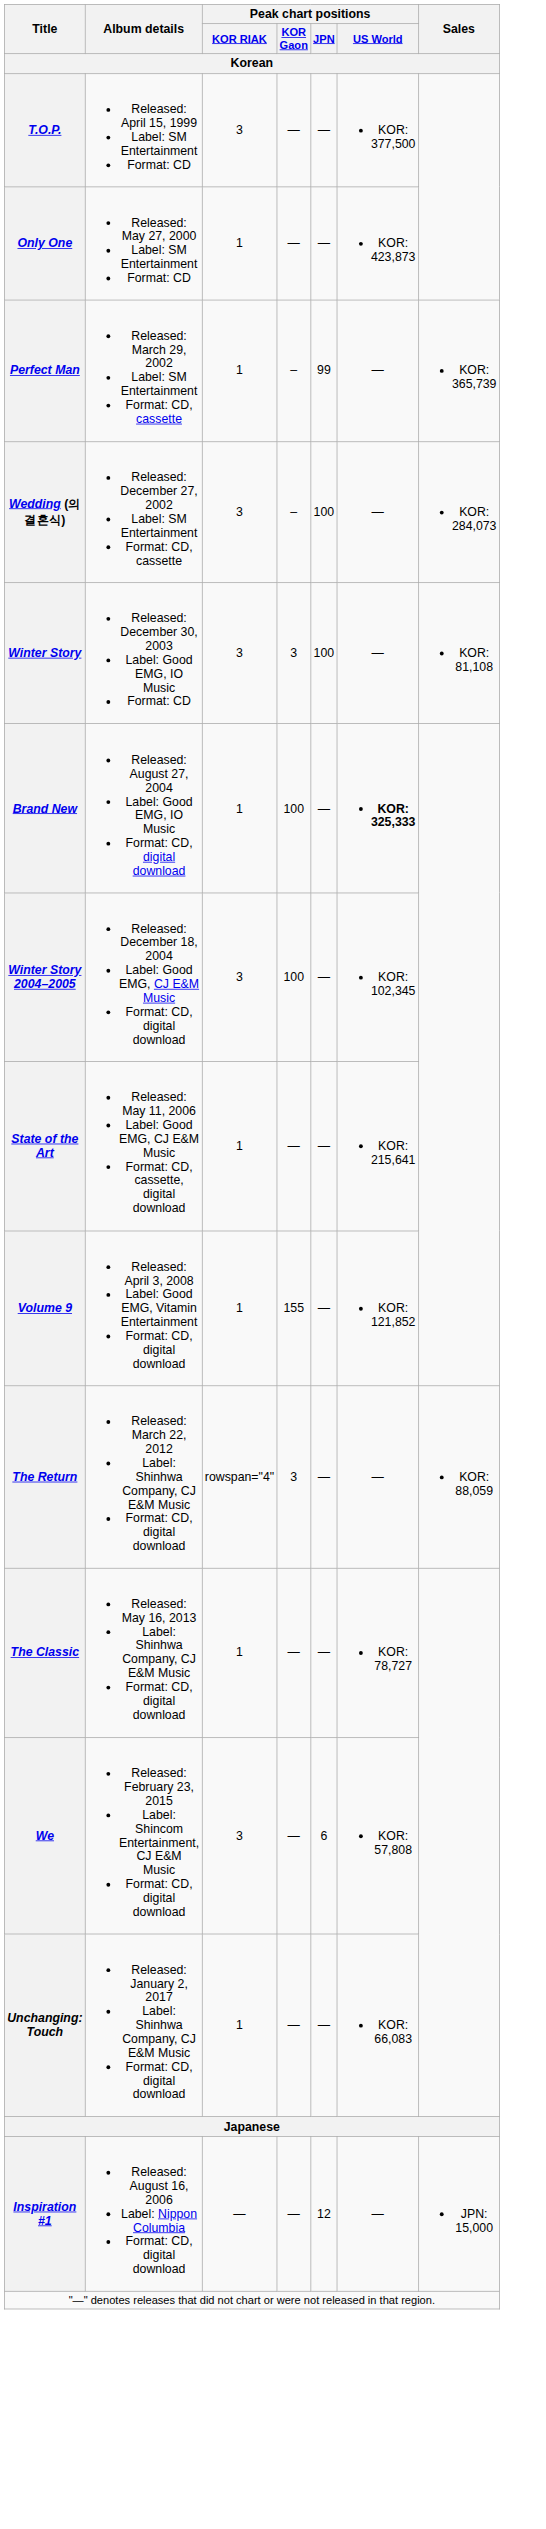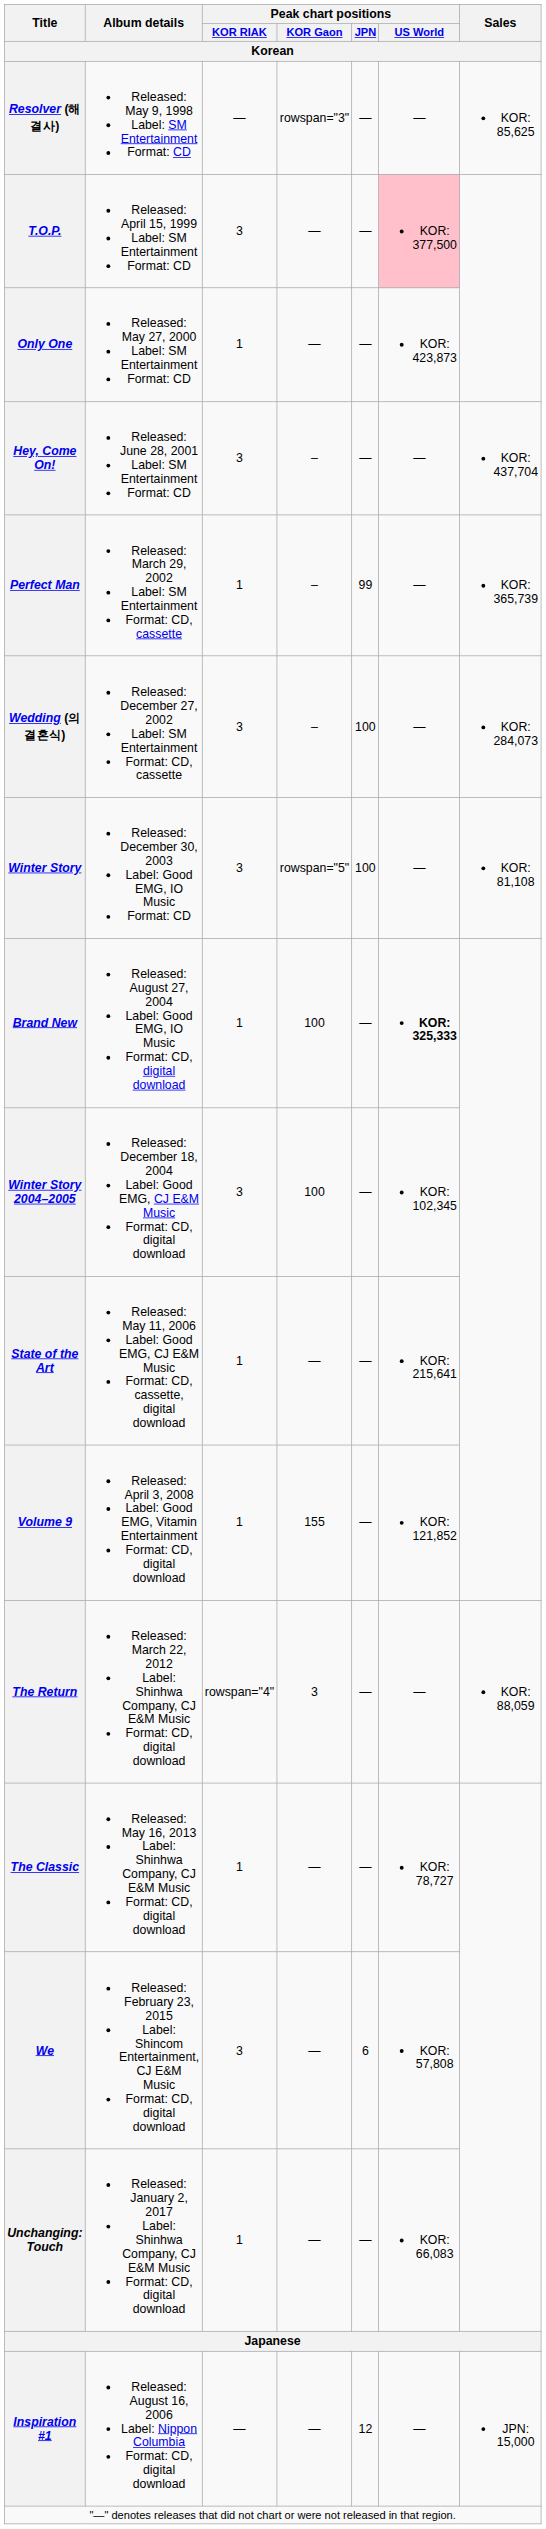+ row: (45, 117)
(378, 137) no background -> (419, 238) pink background
+ row: (45, 458)
(294, 653) 3 -> (315, 868) rowspan="5"
